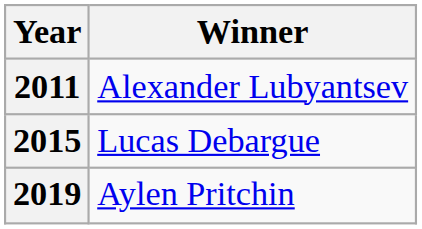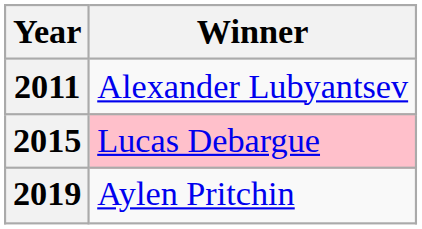(209, 140) no background -> (209, 140) pink background
